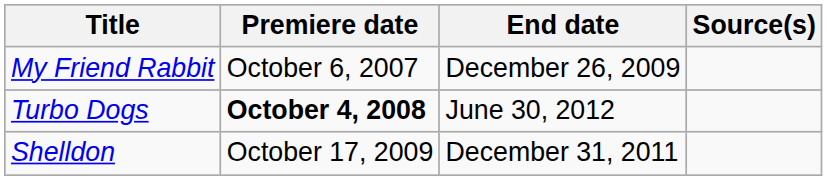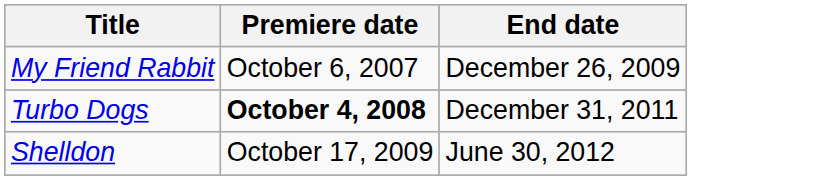- column: (754, 25)
(530, 110) June 30, 2012 -> (562, 110) December 31, 2011
(562, 152) December 31, 2011 -> (530, 152) June 30, 2012
